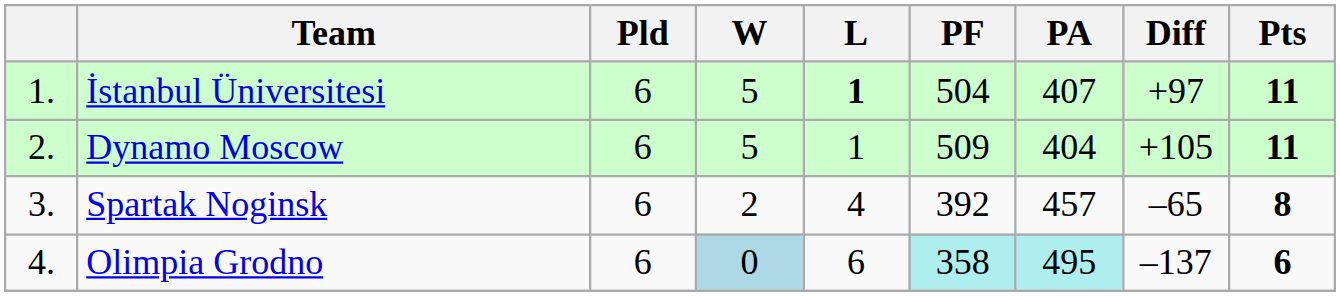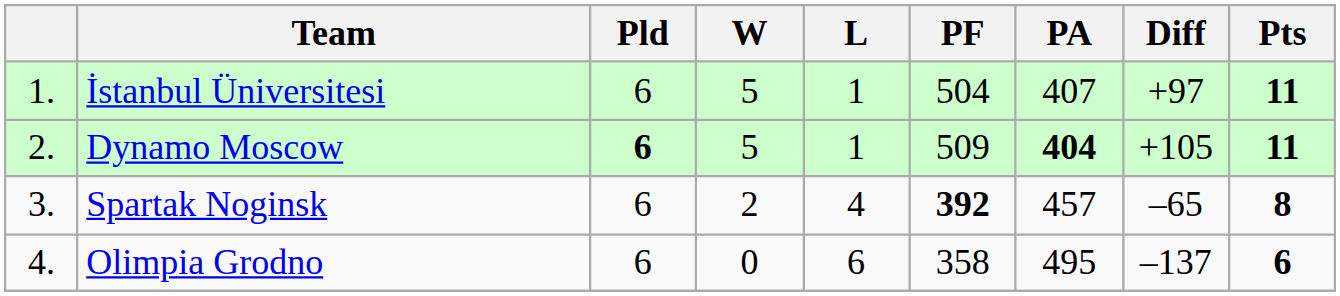(856, 90) bold -> (856, 90) normal
(643, 147) normal -> (643, 147) bold
(1069, 147) normal -> (1069, 147) bold
(963, 204) normal -> (963, 204) bold
(749, 261) lightblue background -> (749, 261) no background
(963, 261) paleturquoise background -> (963, 261) no background
(1069, 261) paleturquoise background -> (1069, 261) no background
